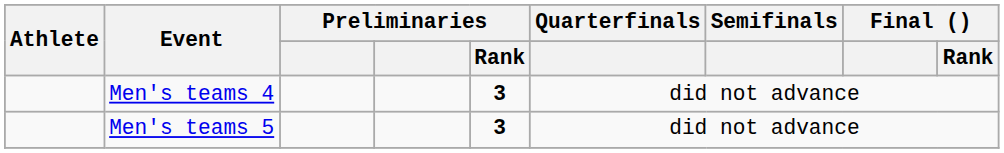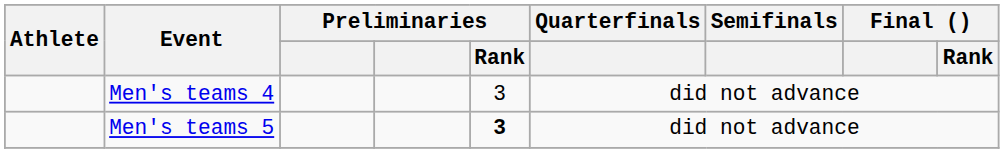(500, 94) bold -> (500, 94) normal
